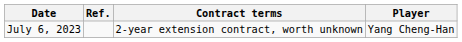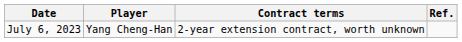columns swapped: (411, 13) <-> (98, 13)
